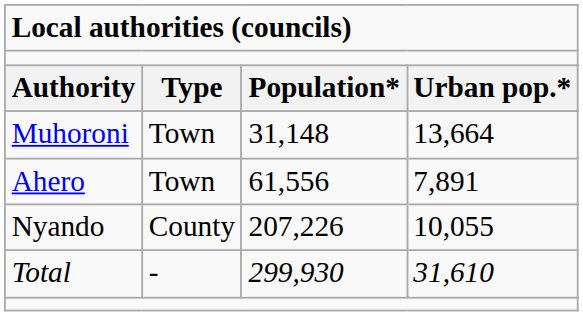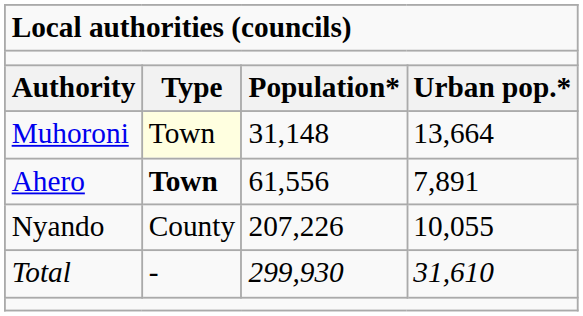(182, 134) no background -> (182, 134) lightyellow background
(182, 180) normal -> (183, 180) bold
